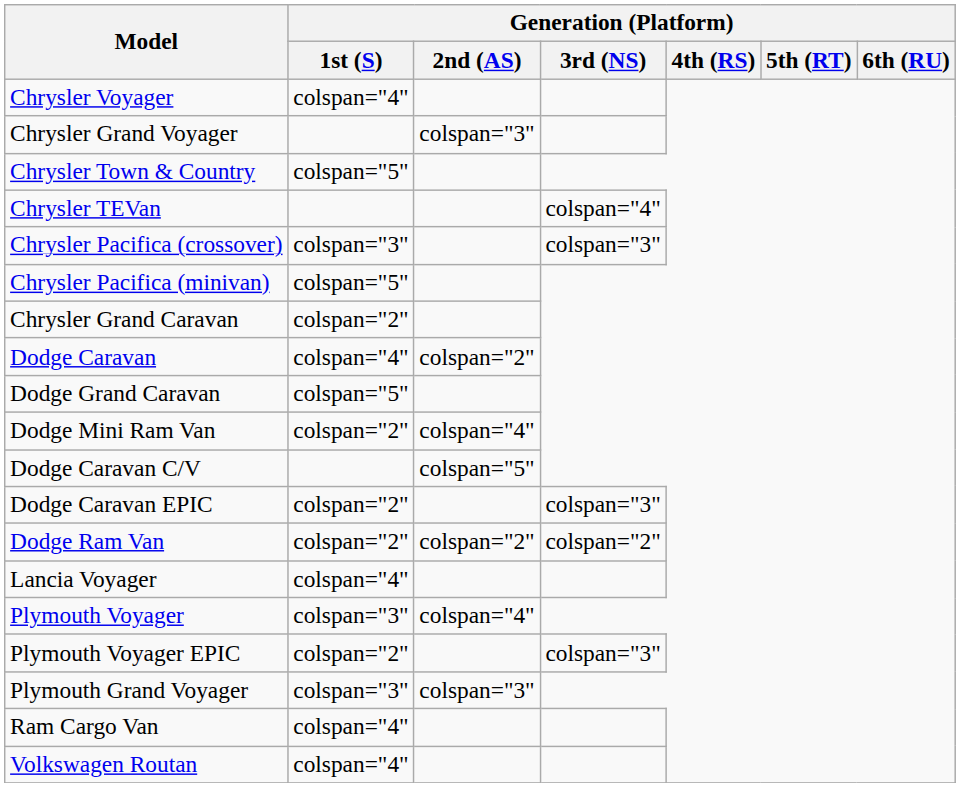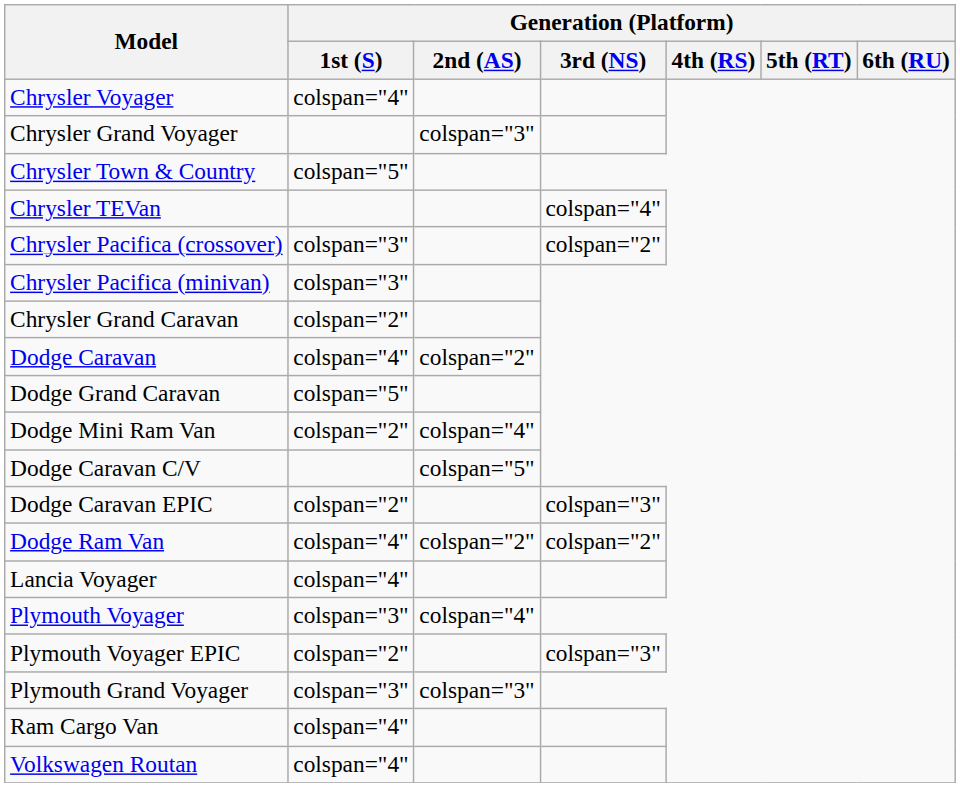(603, 245) colspan="3" -> (603, 245) colspan="2"
(351, 282) colspan="5" -> (351, 282) colspan="3"
(351, 541) colspan="2" -> (351, 541) colspan="4"
